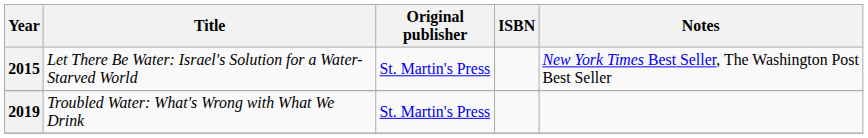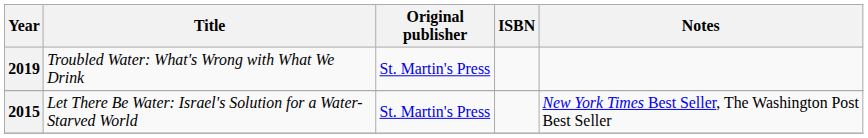rows swapped: (24, 68) <-> (24, 111)
